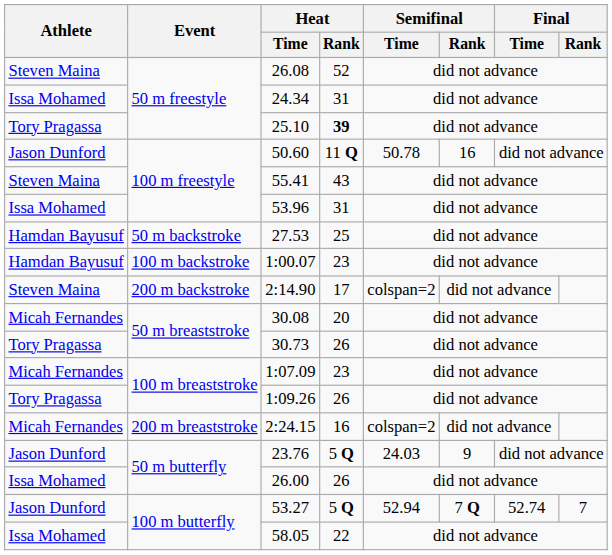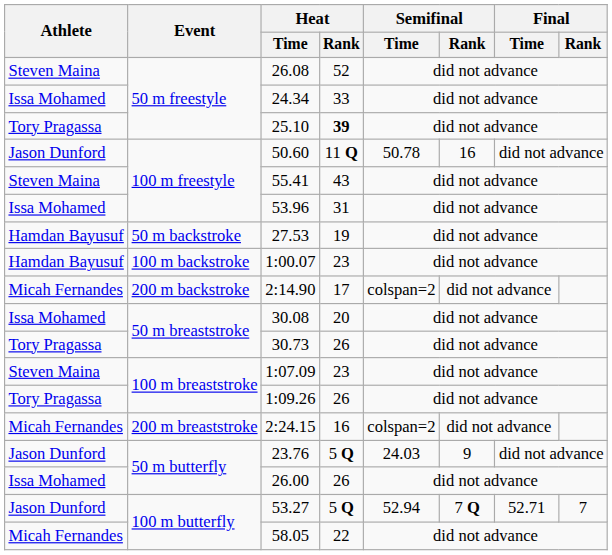(341, 99) 31 -> (341, 99) 33
(341, 235) 25 -> (341, 235) 19
(54, 290) Steven Maina -> (66, 290) Micah Fernandes
(66, 317) Micah Fernandes -> (57, 317) Issa Mohamed
(66, 372) Micah Fernandes -> (54, 372) Steven Maina
(527, 508) 52.74 -> (527, 508) 52.71
(57, 536) Issa Mohamed -> (66, 536) Micah Fernandes
